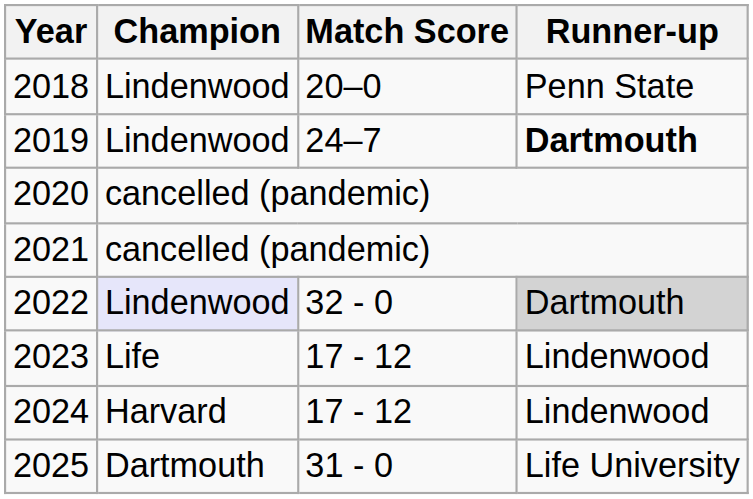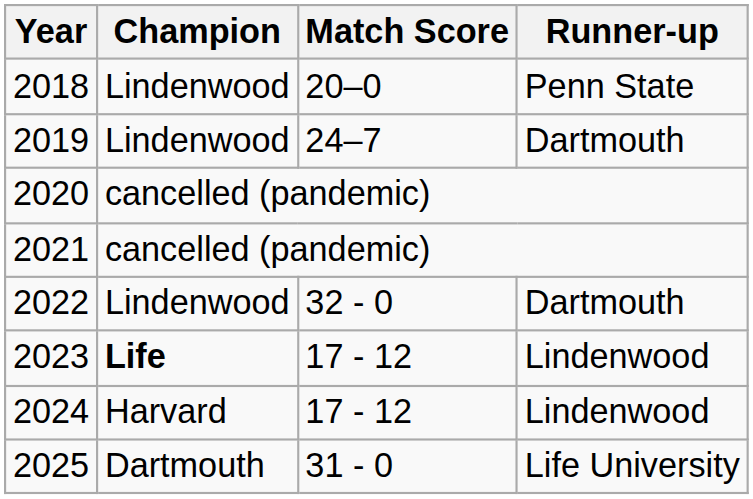(611, 140) bold -> (605, 140) normal
(197, 303) lavender background -> (197, 303) no background
(605, 303) lightgrey background -> (605, 303) no background
(133, 357) normal -> (135, 357) bold
